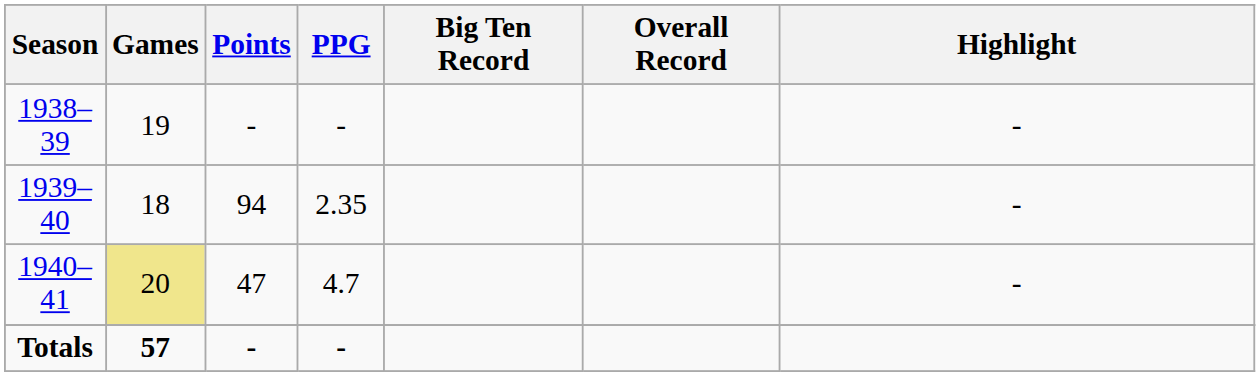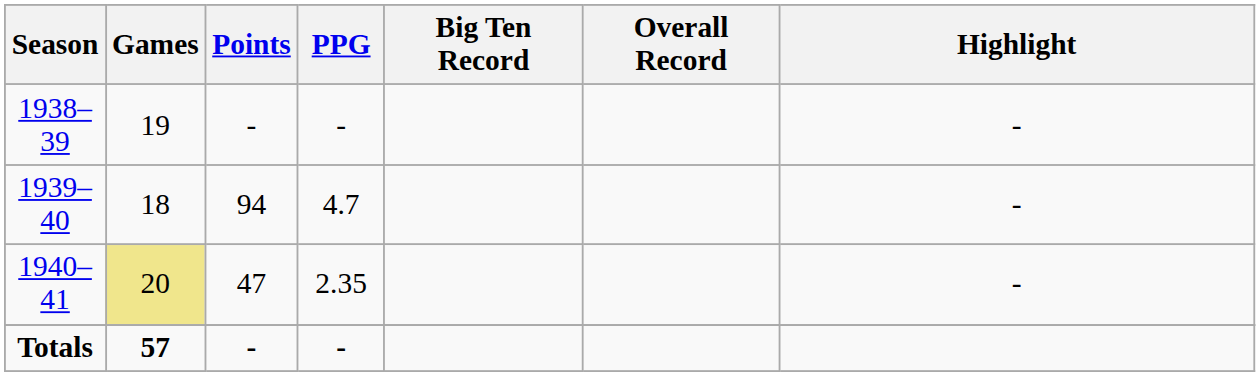(341, 204) 2.35 -> (341, 204) 4.7
(341, 283) 4.7 -> (341, 283) 2.35
